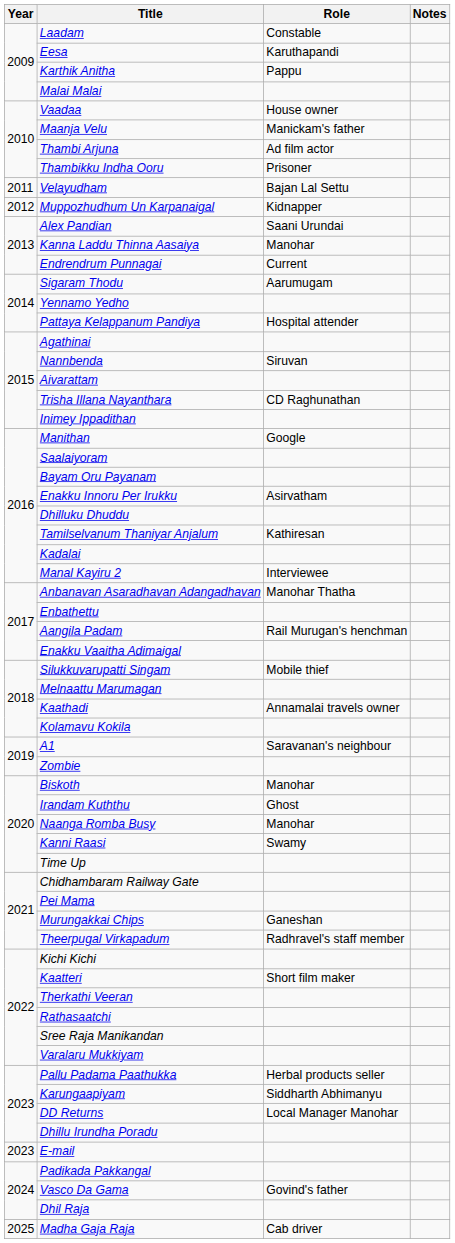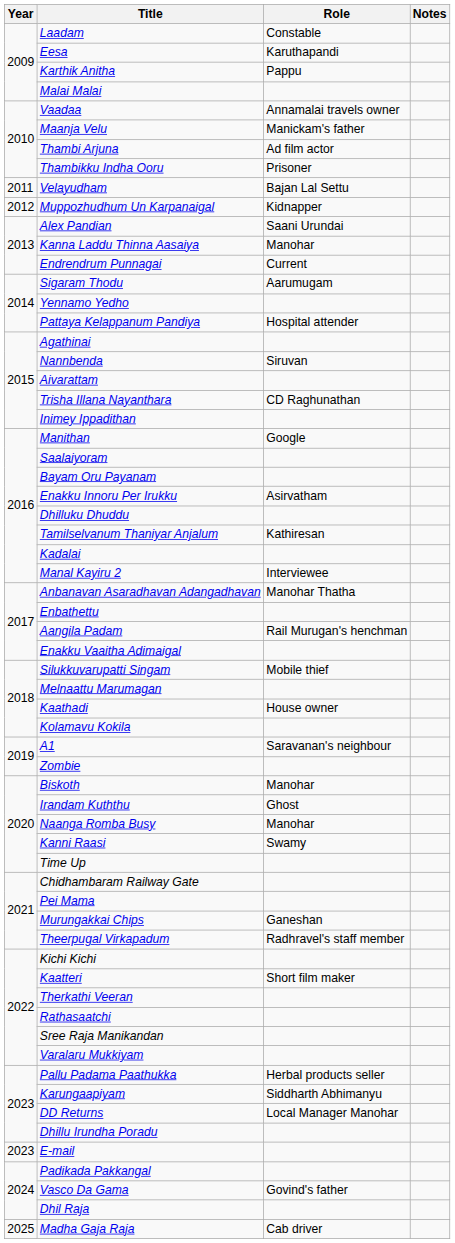(302, 110) House owner -> (333, 110) Annamalai travels owner
(333, 708) Annamalai travels owner -> (302, 708) House owner
